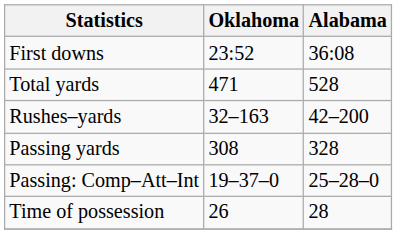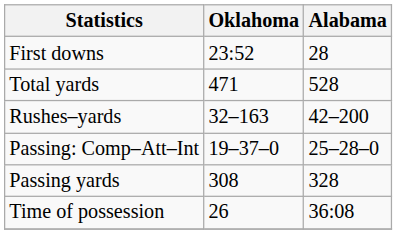(331, 52) 36:08 -> (319, 52) 28
rows swapped: (64, 148) <-> (104, 180)
(319, 212) 28 -> (331, 212) 36:08
